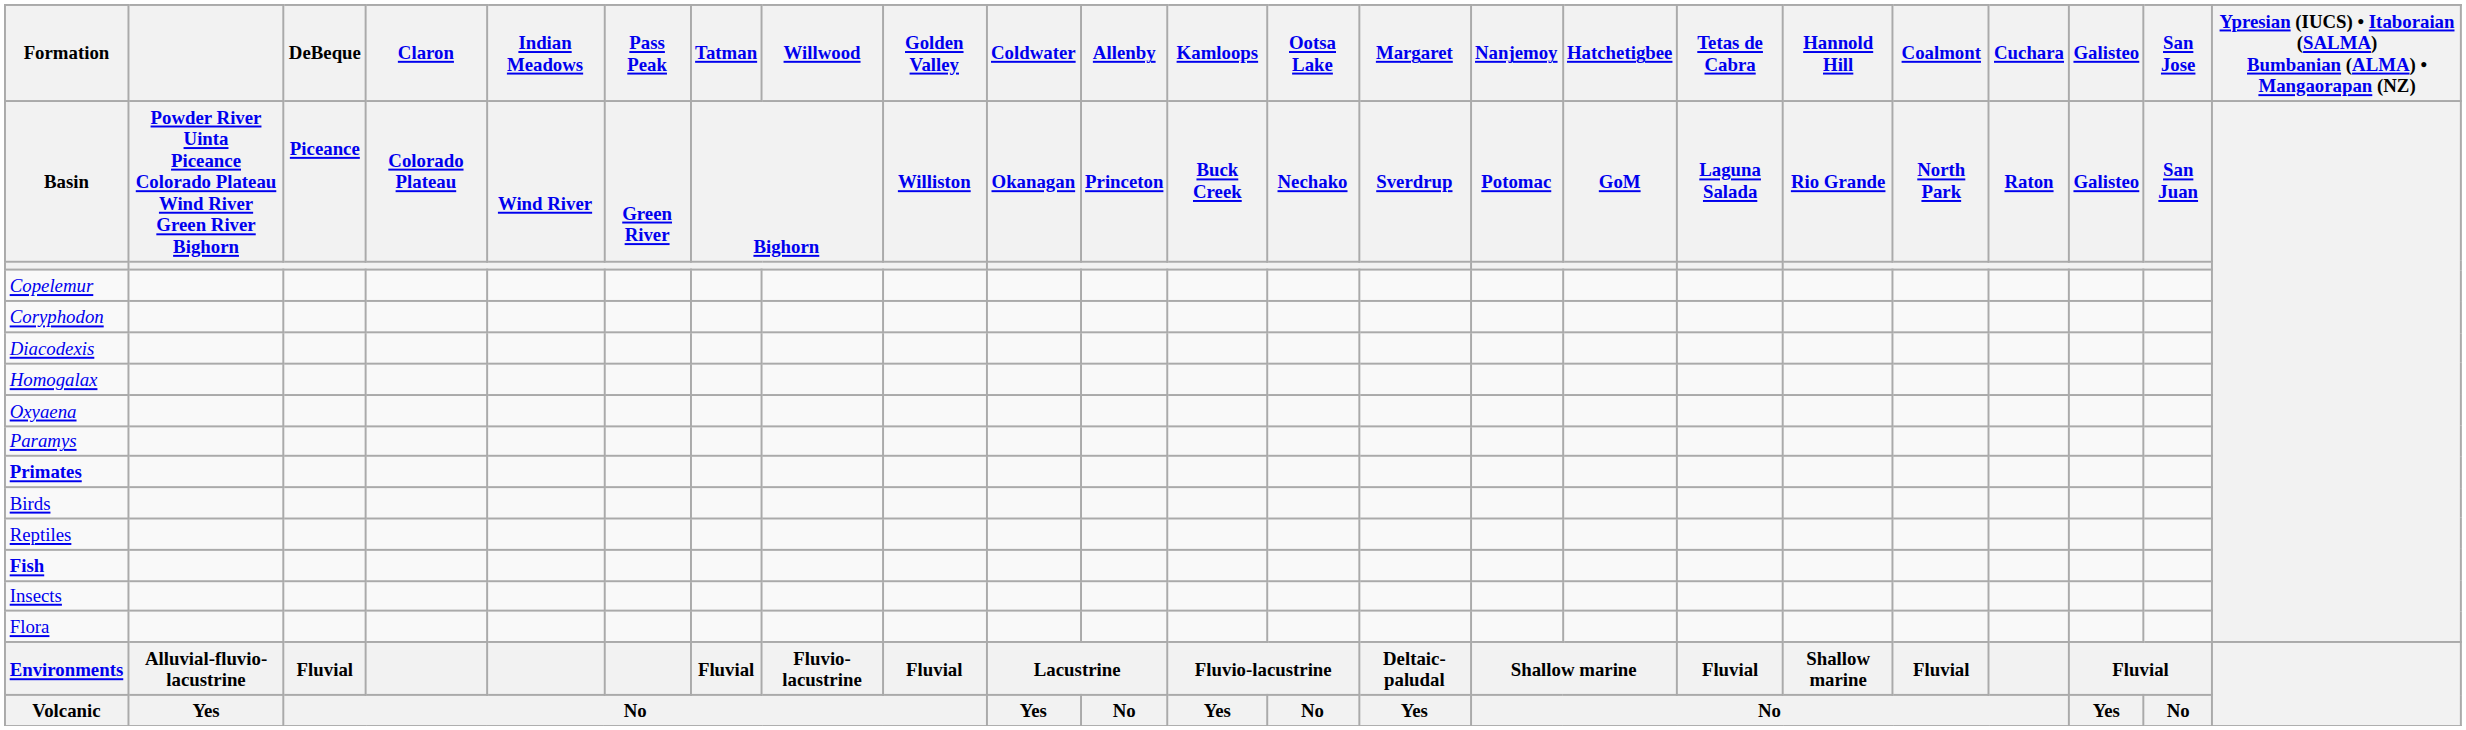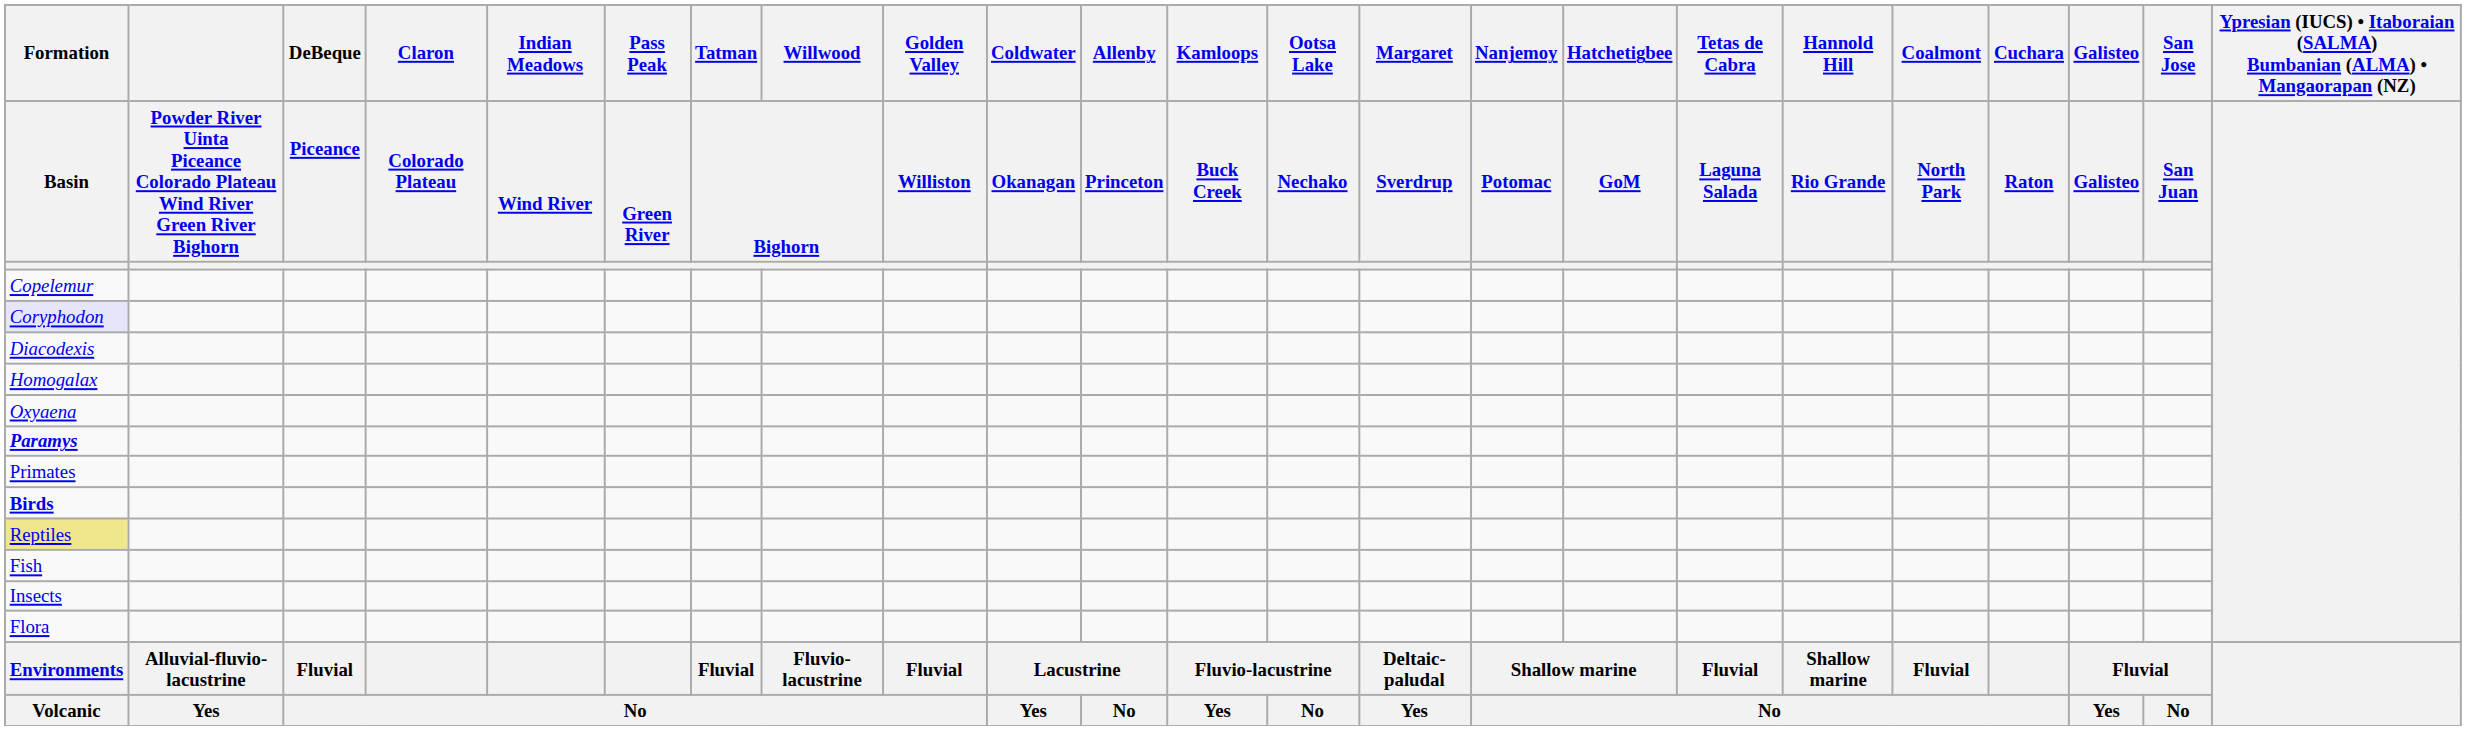(57, 317) no background -> (57, 317) lavender background
(43, 440) normal -> (44, 440) bold
(46, 471) bold -> (43, 471) normal
(30, 502) normal -> (32, 502) bold
(41, 533) no background -> (41, 533) khaki background
(27, 564) bold -> (26, 564) normal
